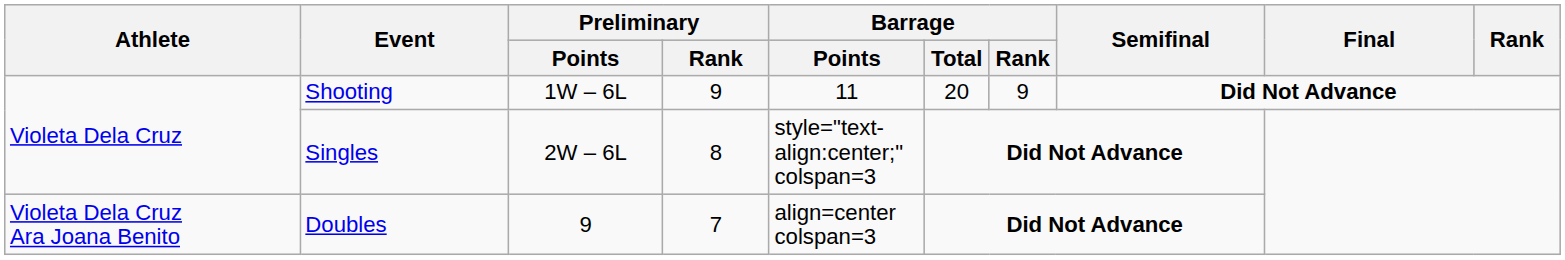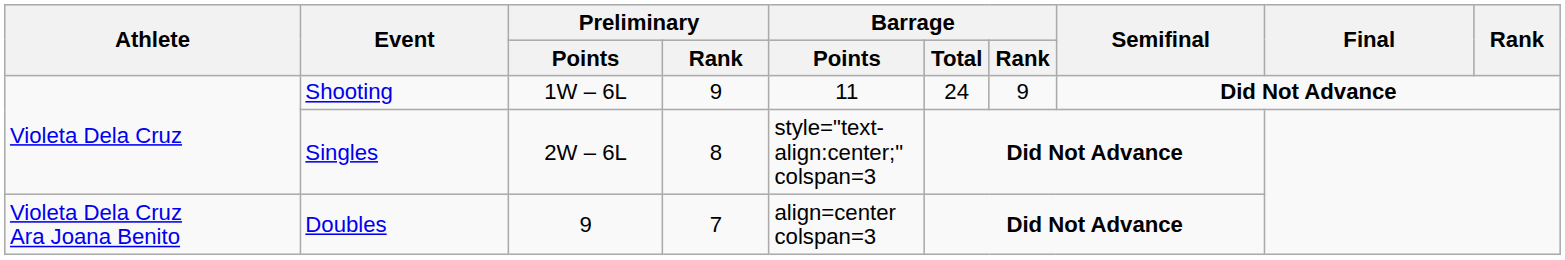(957, 93) 20 -> (957, 93) 24
